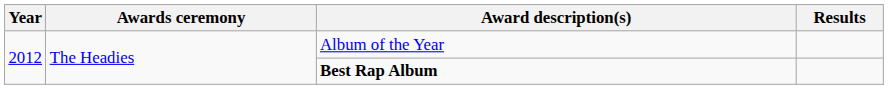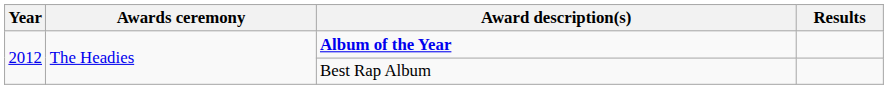(382, 44) normal -> (386, 44) bold
(379, 71) bold -> (376, 71) normal
